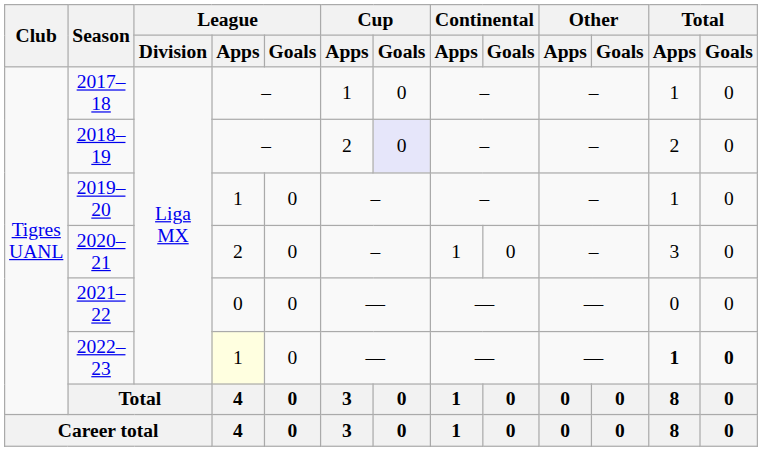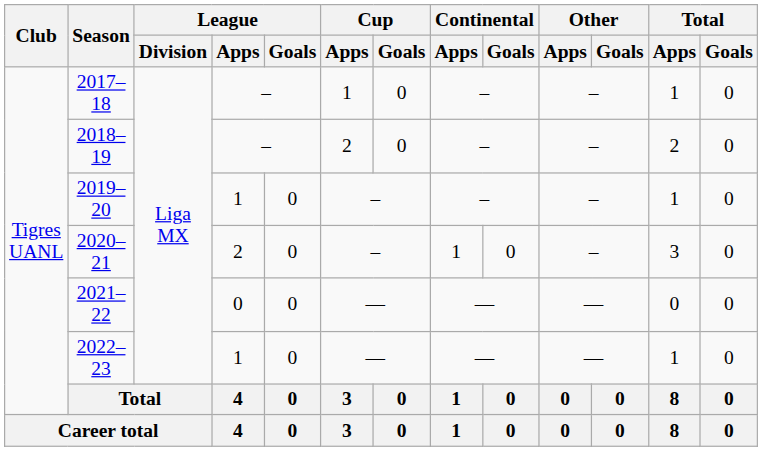(402, 145) lavender background -> (402, 145) no background
(238, 357) lightyellow background -> (238, 357) no background
(674, 357) bold -> (674, 357) normal
(729, 357) bold -> (729, 357) normal
